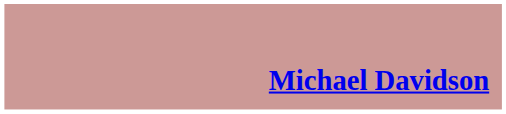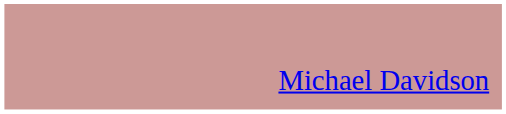(379, 80) bold -> (384, 80) normal
